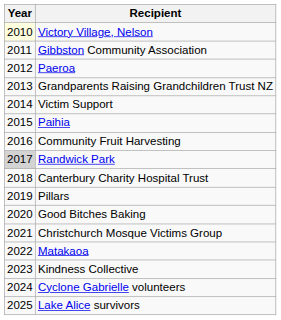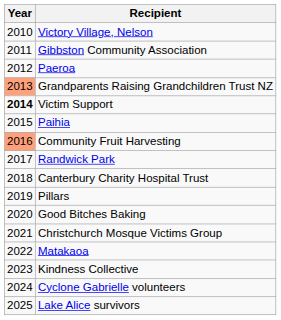(20, 31) lightyellow background -> (20, 31) no background
(20, 86) no background -> (20, 86) lightsalmon background
(20, 104) normal -> (20, 104) bold
(20, 141) no background -> (20, 141) lightsalmon background
(20, 159) lightgrey background -> (20, 159) no background
